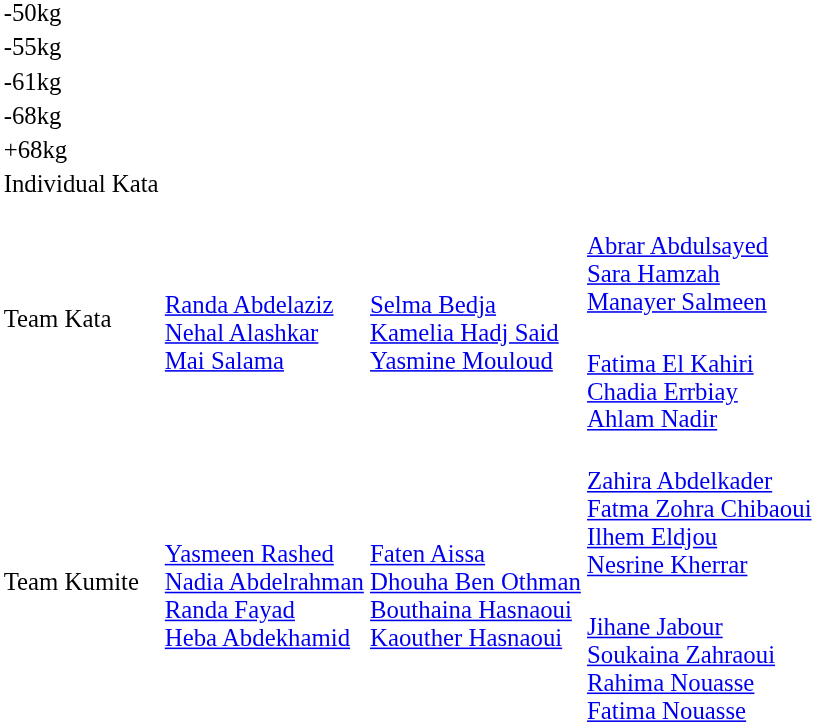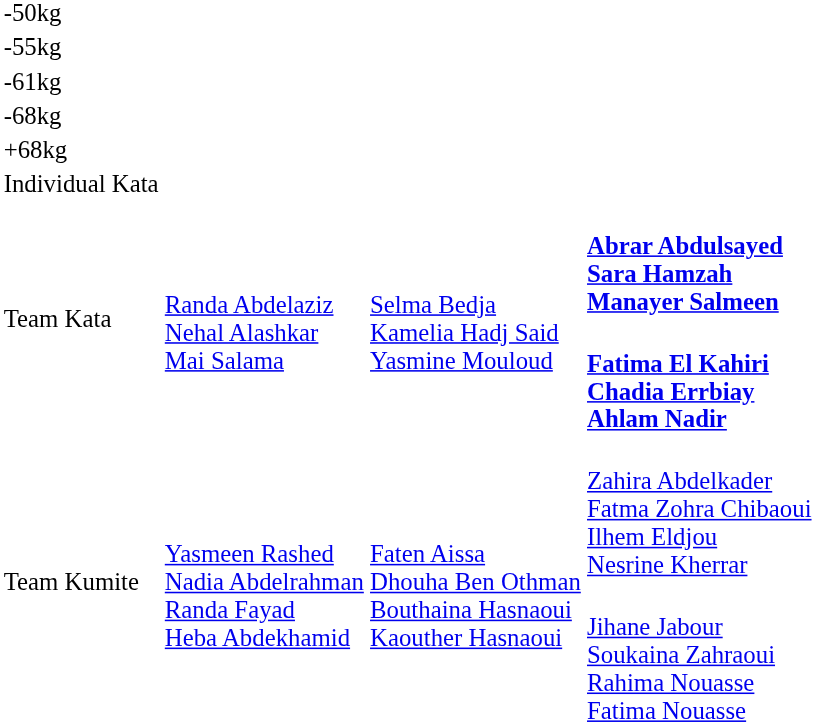(678, 273) normal -> (685, 273) bold
(670, 391) normal -> (678, 391) bold
